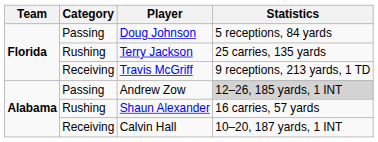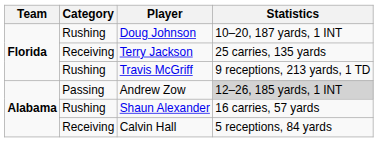(83, 33) Passing -> (84, 33) Rushing
(274, 33) 5 receptions, 84 yards -> (279, 33) 10–20, 187 yards, 1 INT
(84, 52) Rushing -> (88, 52) Receiving
(88, 71) Receiving -> (84, 71) Rushing
(279, 127) 10–20, 187 yards, 1 INT -> (274, 127) 5 receptions, 84 yards
